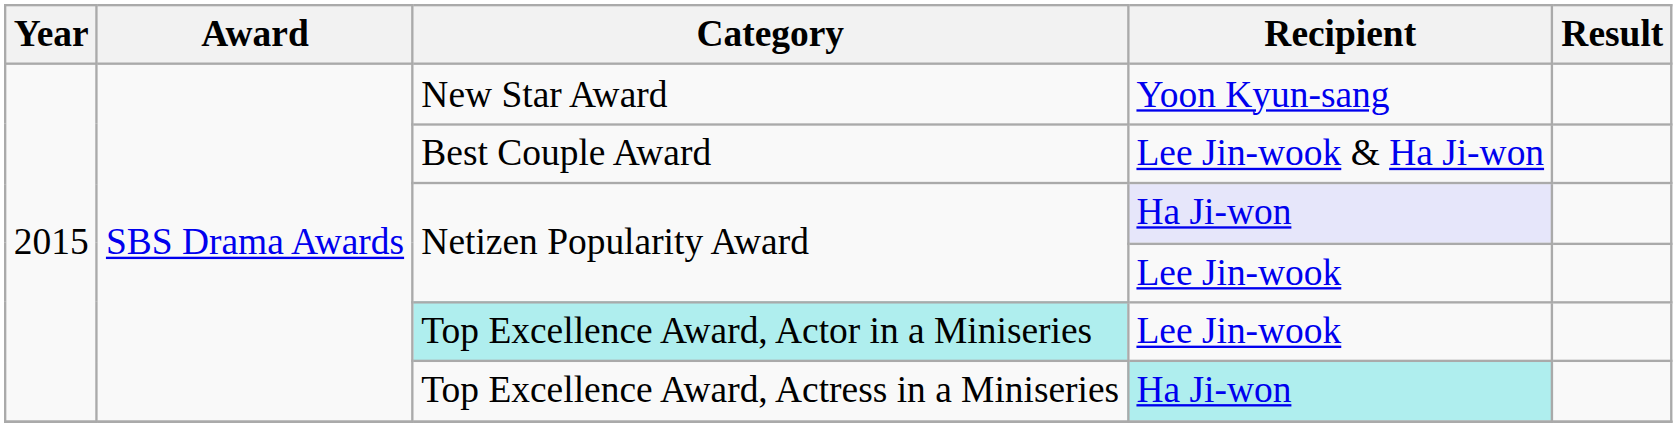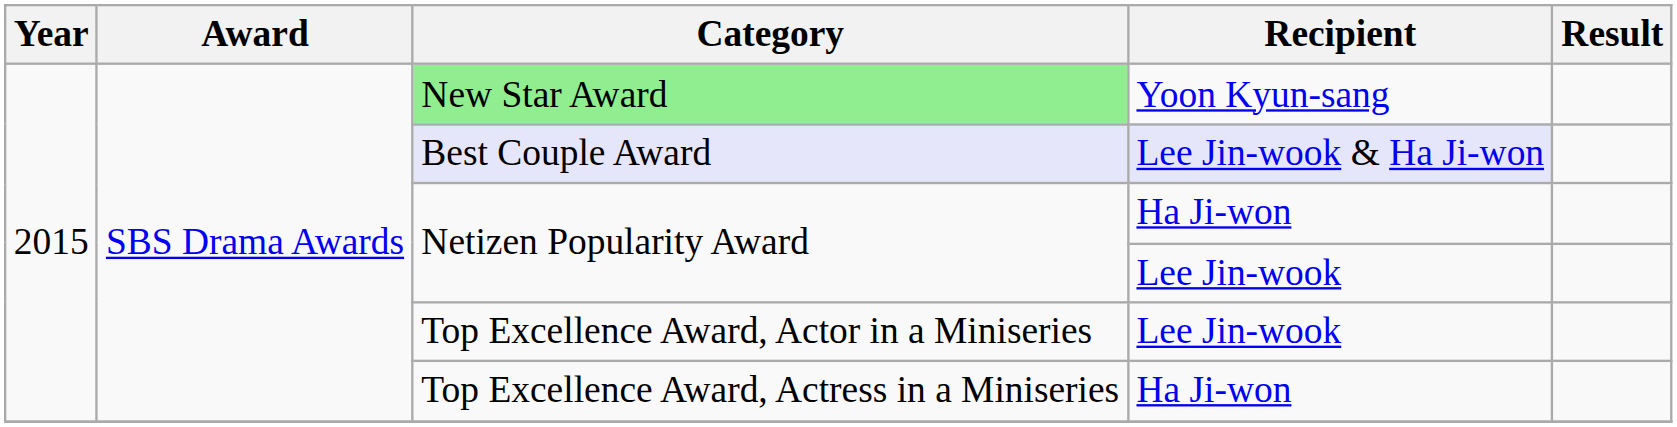(544, 93) no background -> (544, 93) lightgreen background
(566, 152) no background -> (566, 152) lavender background
(1340, 152) no background -> (1340, 152) lavender background
(1214, 212) lavender background -> (1214, 212) no background
(757, 331) paleturquoise background -> (757, 331) no background
(1214, 390) paleturquoise background -> (1214, 390) no background
